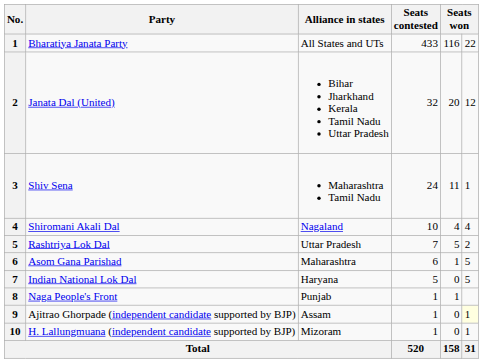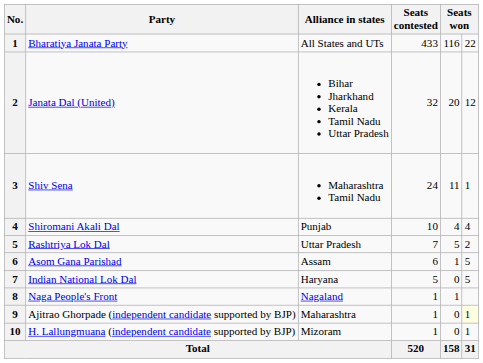(322, 226) Nagaland -> (316, 226) Punjab
(328, 261) Maharashtra -> (316, 261) Assam
(316, 296) Punjab -> (322, 296) Nagaland
(316, 314) Assam -> (328, 314) Maharashtra
